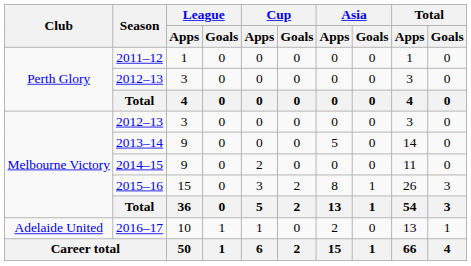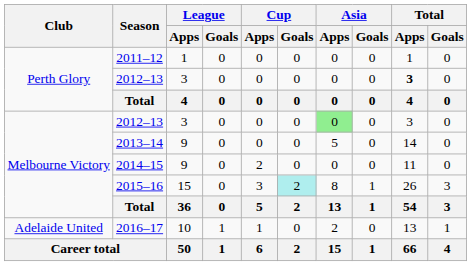(410, 79) normal -> (410, 79) bold
(335, 121) no background -> (335, 121) lightgreen background
(297, 185) no background -> (297, 185) paleturquoise background
